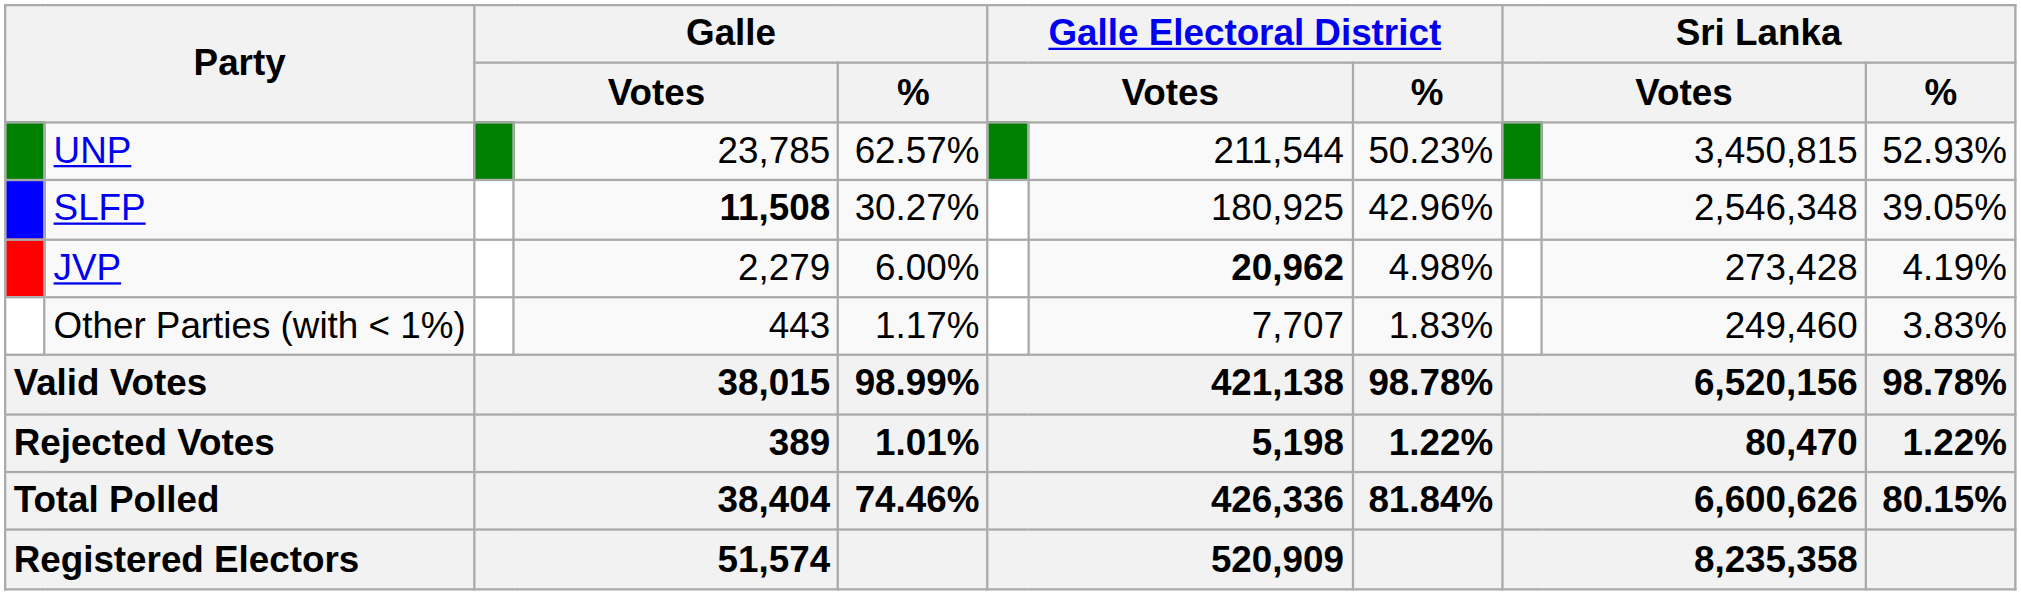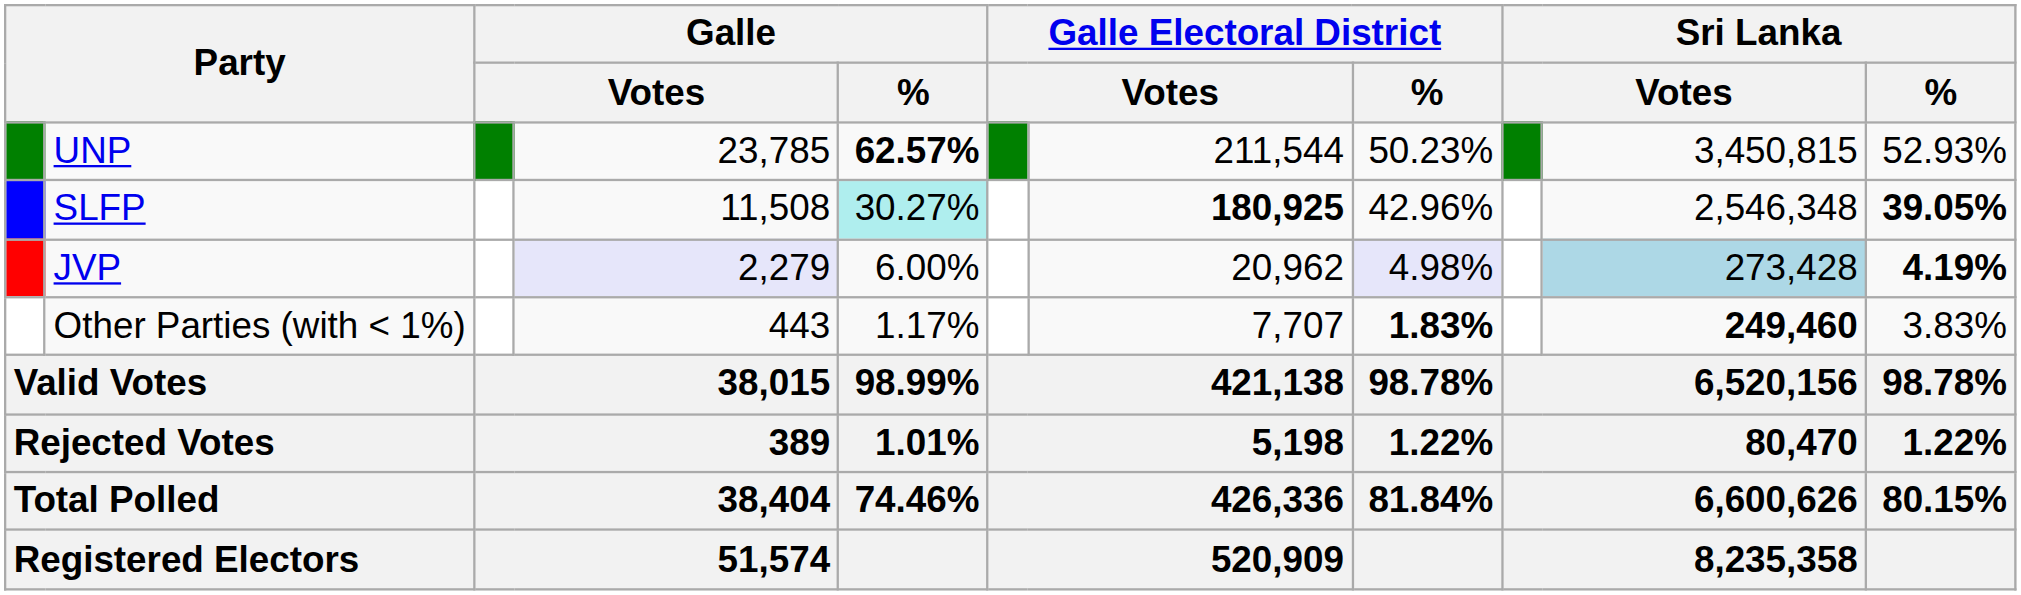(917, 150) normal -> (917, 150) bold
(775, 208) bold -> (775, 208) normal
(917, 208) no background -> (917, 208) paleturquoise background
(1277, 208) normal -> (1277, 208) bold
(1945, 208) normal -> (1945, 208) bold
(784, 267) no background -> (784, 267) lavender background
(1288, 267) bold -> (1288, 267) normal
(1441, 267) no background -> (1441, 267) lavender background
(1791, 267) no background -> (1791, 267) lightblue background
(1955, 267) normal -> (1955, 267) bold
(1441, 325) normal -> (1441, 325) bold
(1791, 325) normal -> (1791, 325) bold
